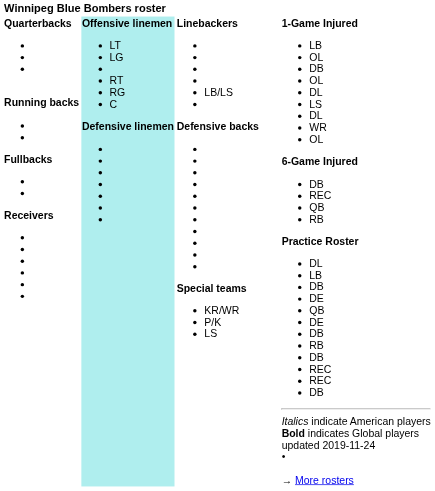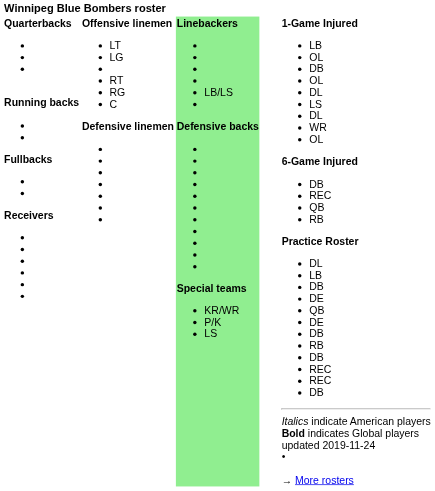(128, 121) paleturquoise background -> (128, 121) no background
(218, 178) no background -> (218, 178) lightgreen background
